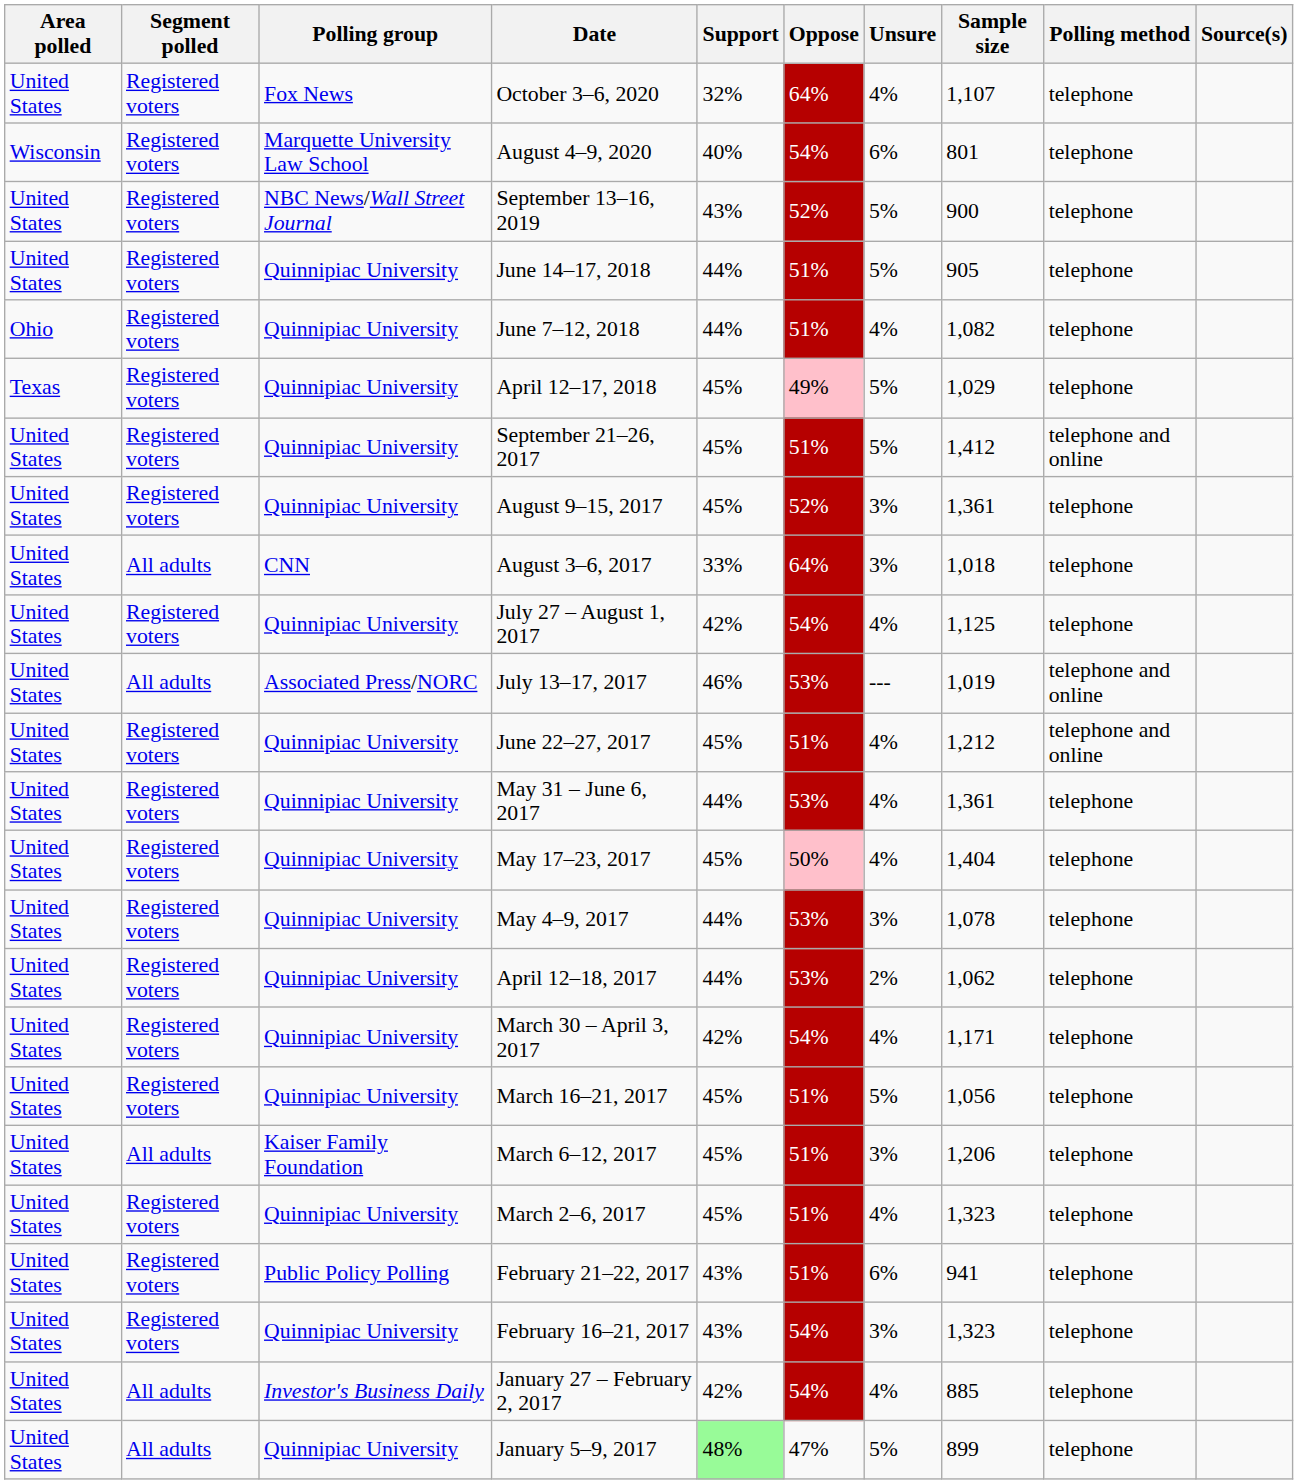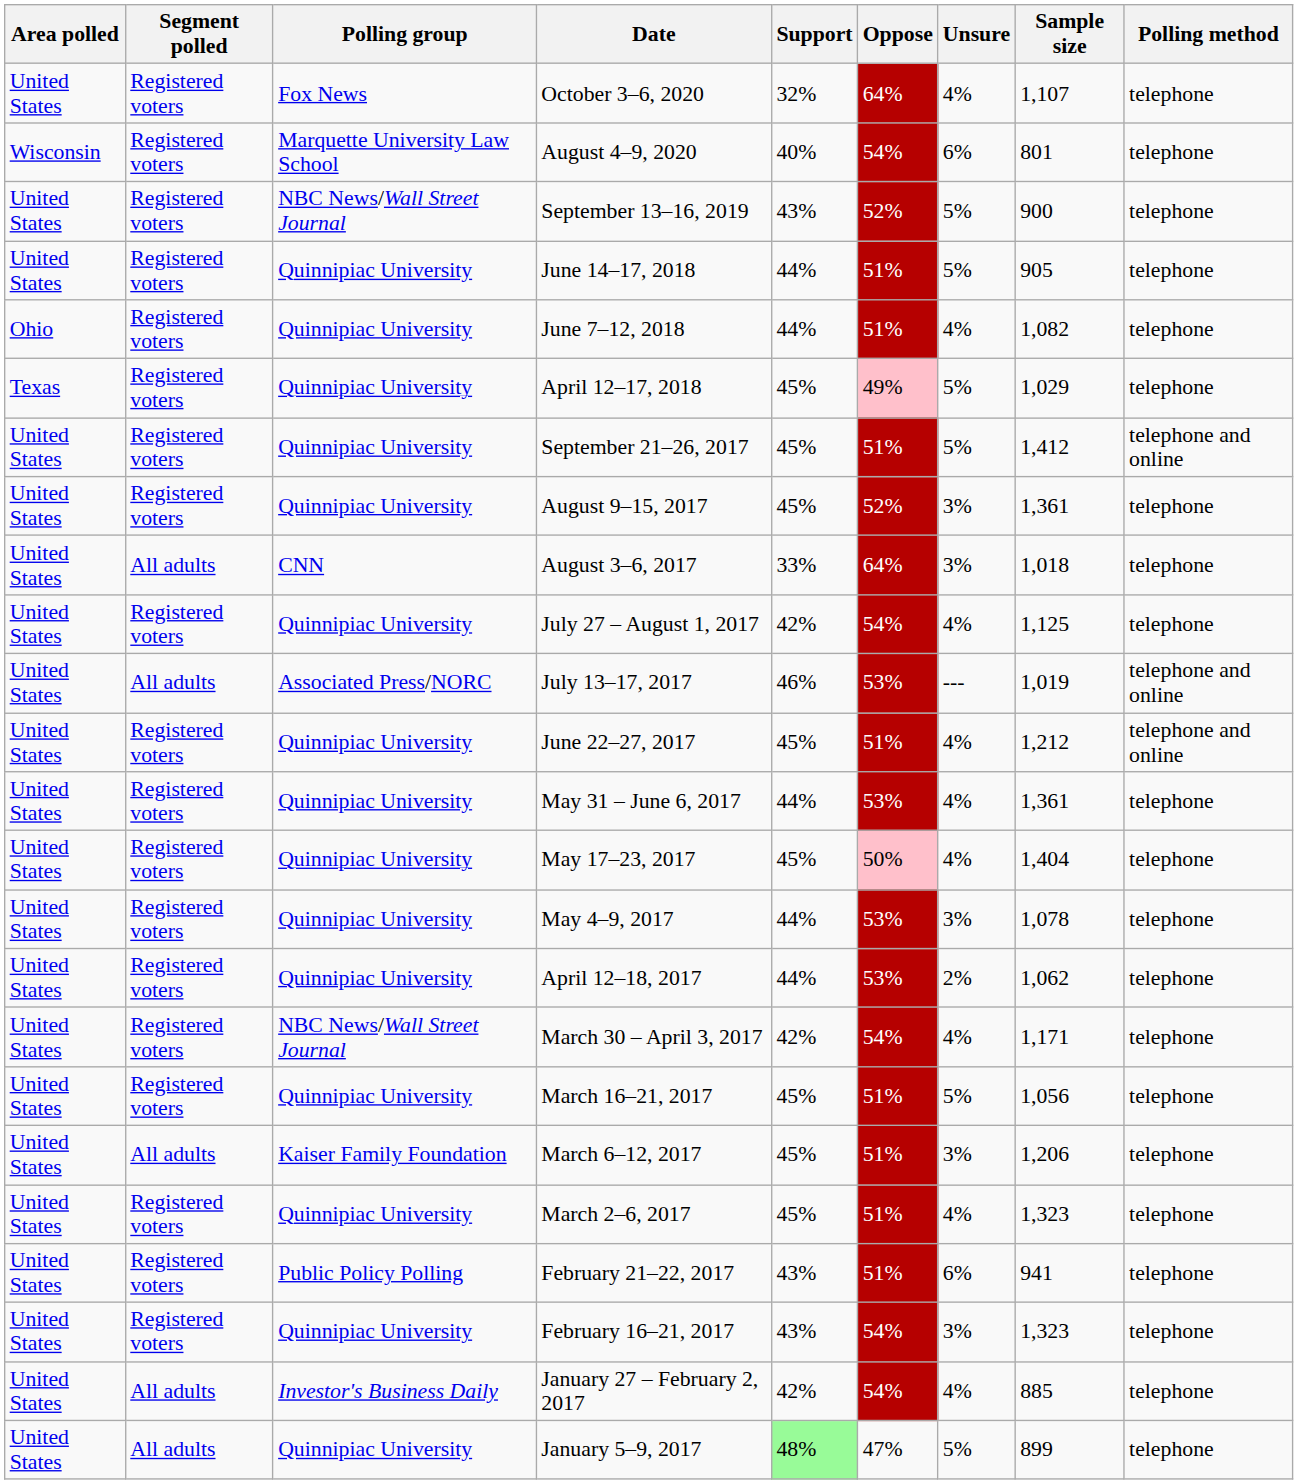- column: (1244, 33)
(361, 1036) Quinnipiac University -> (378, 1036) NBC News/Wall Street Journal
